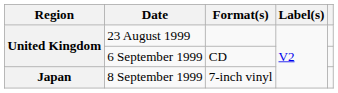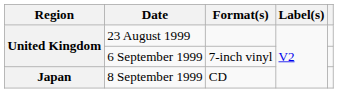(218, 56) CD -> (241, 56) 7-inch vinyl
(241, 77) 7-inch vinyl -> (218, 77) CD
